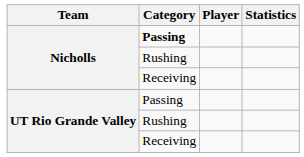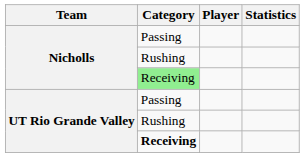(164, 36) bold -> (161, 36) normal
(169, 78) no background -> (168, 78) lightgreen background
(169, 141) normal -> (168, 141) bold
